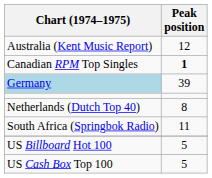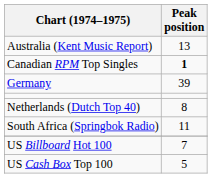(184, 45) 12 -> (184, 45) 13
(29, 83) lightblue background -> (29, 83) no background
(184, 145) 5 -> (184, 145) 7
